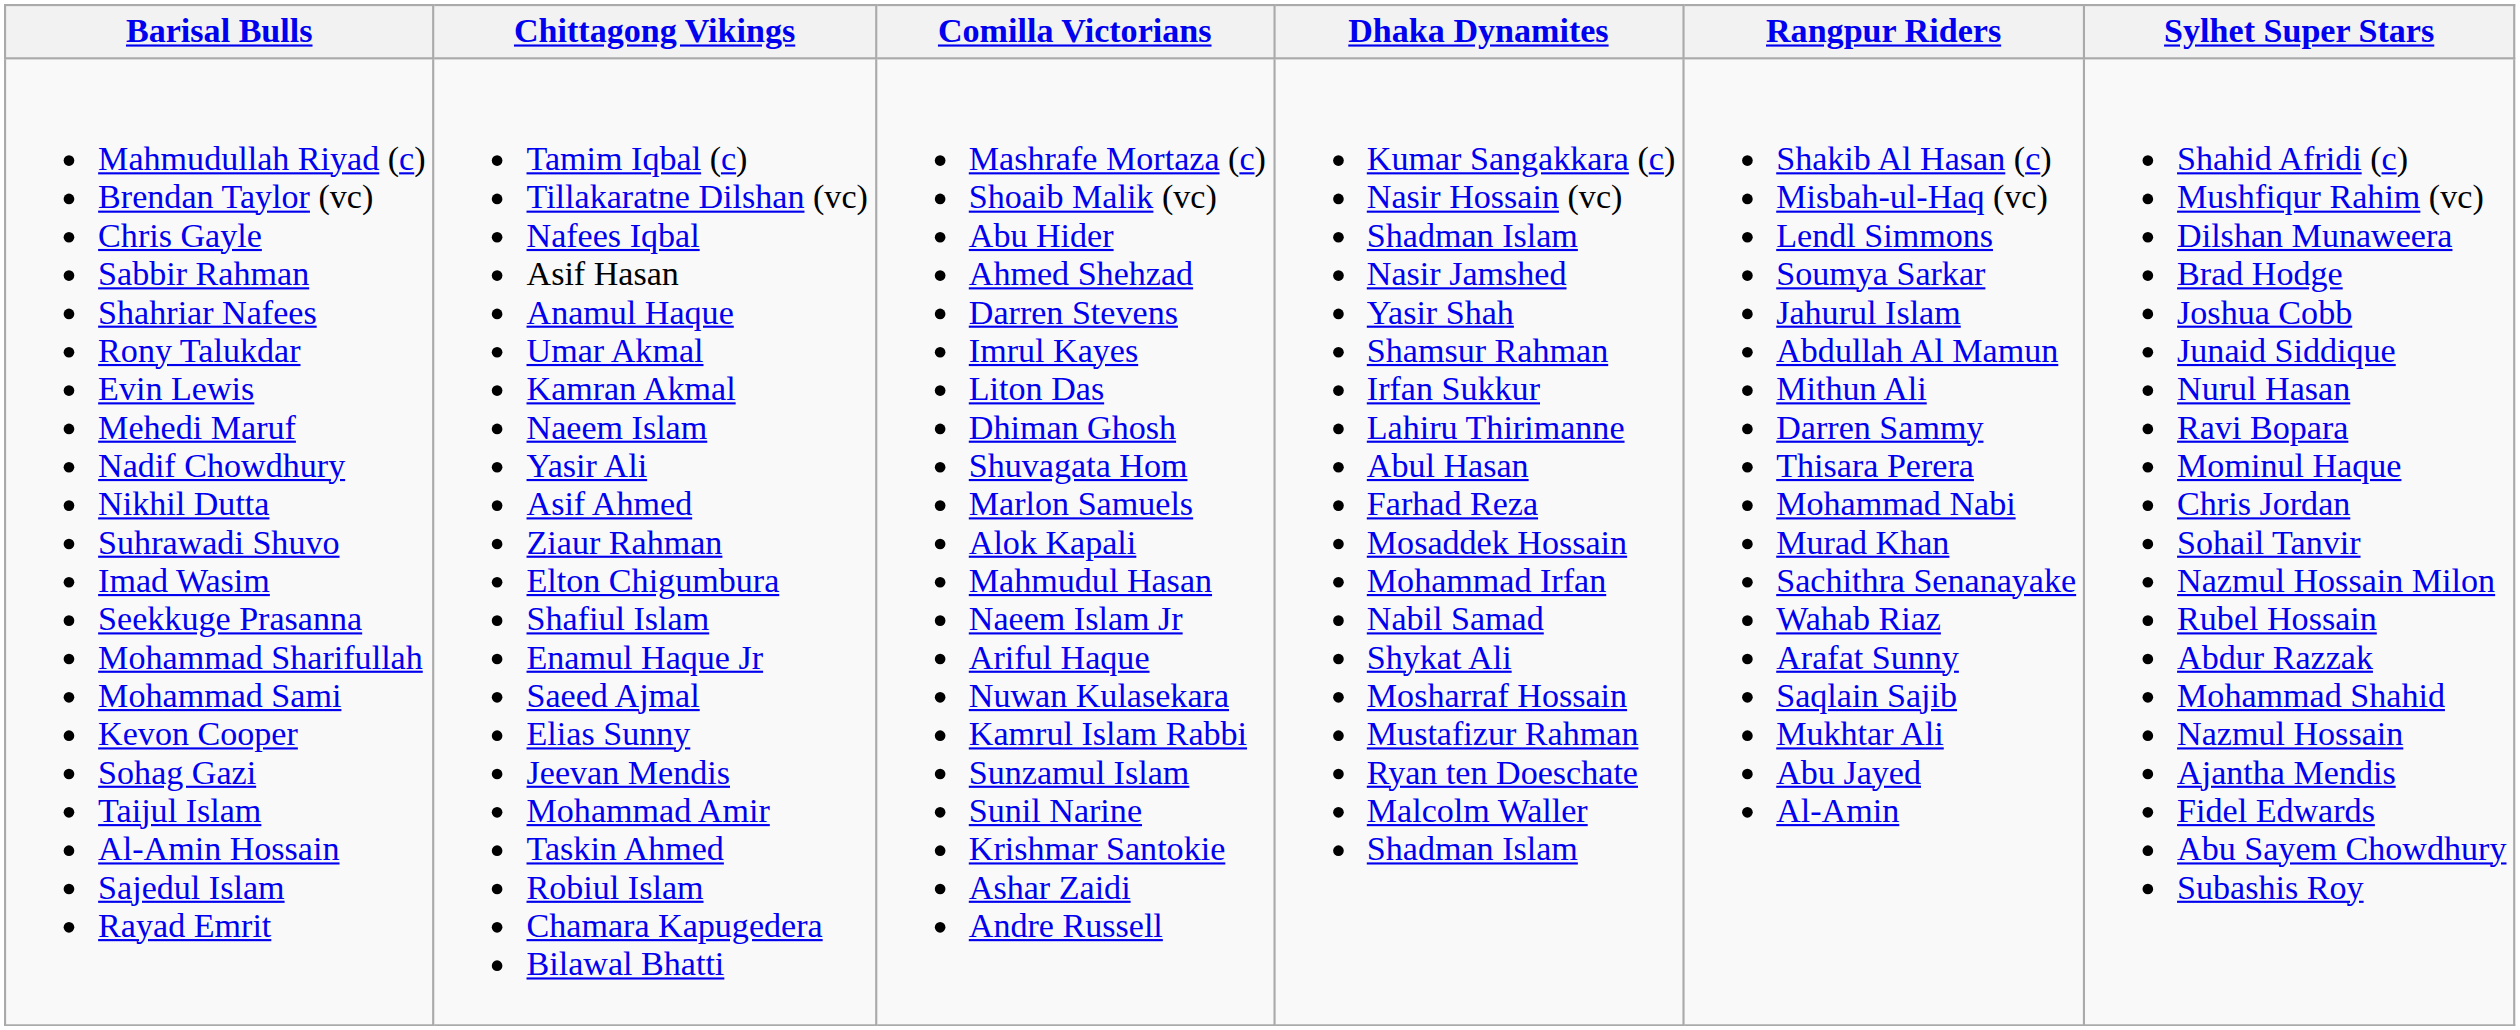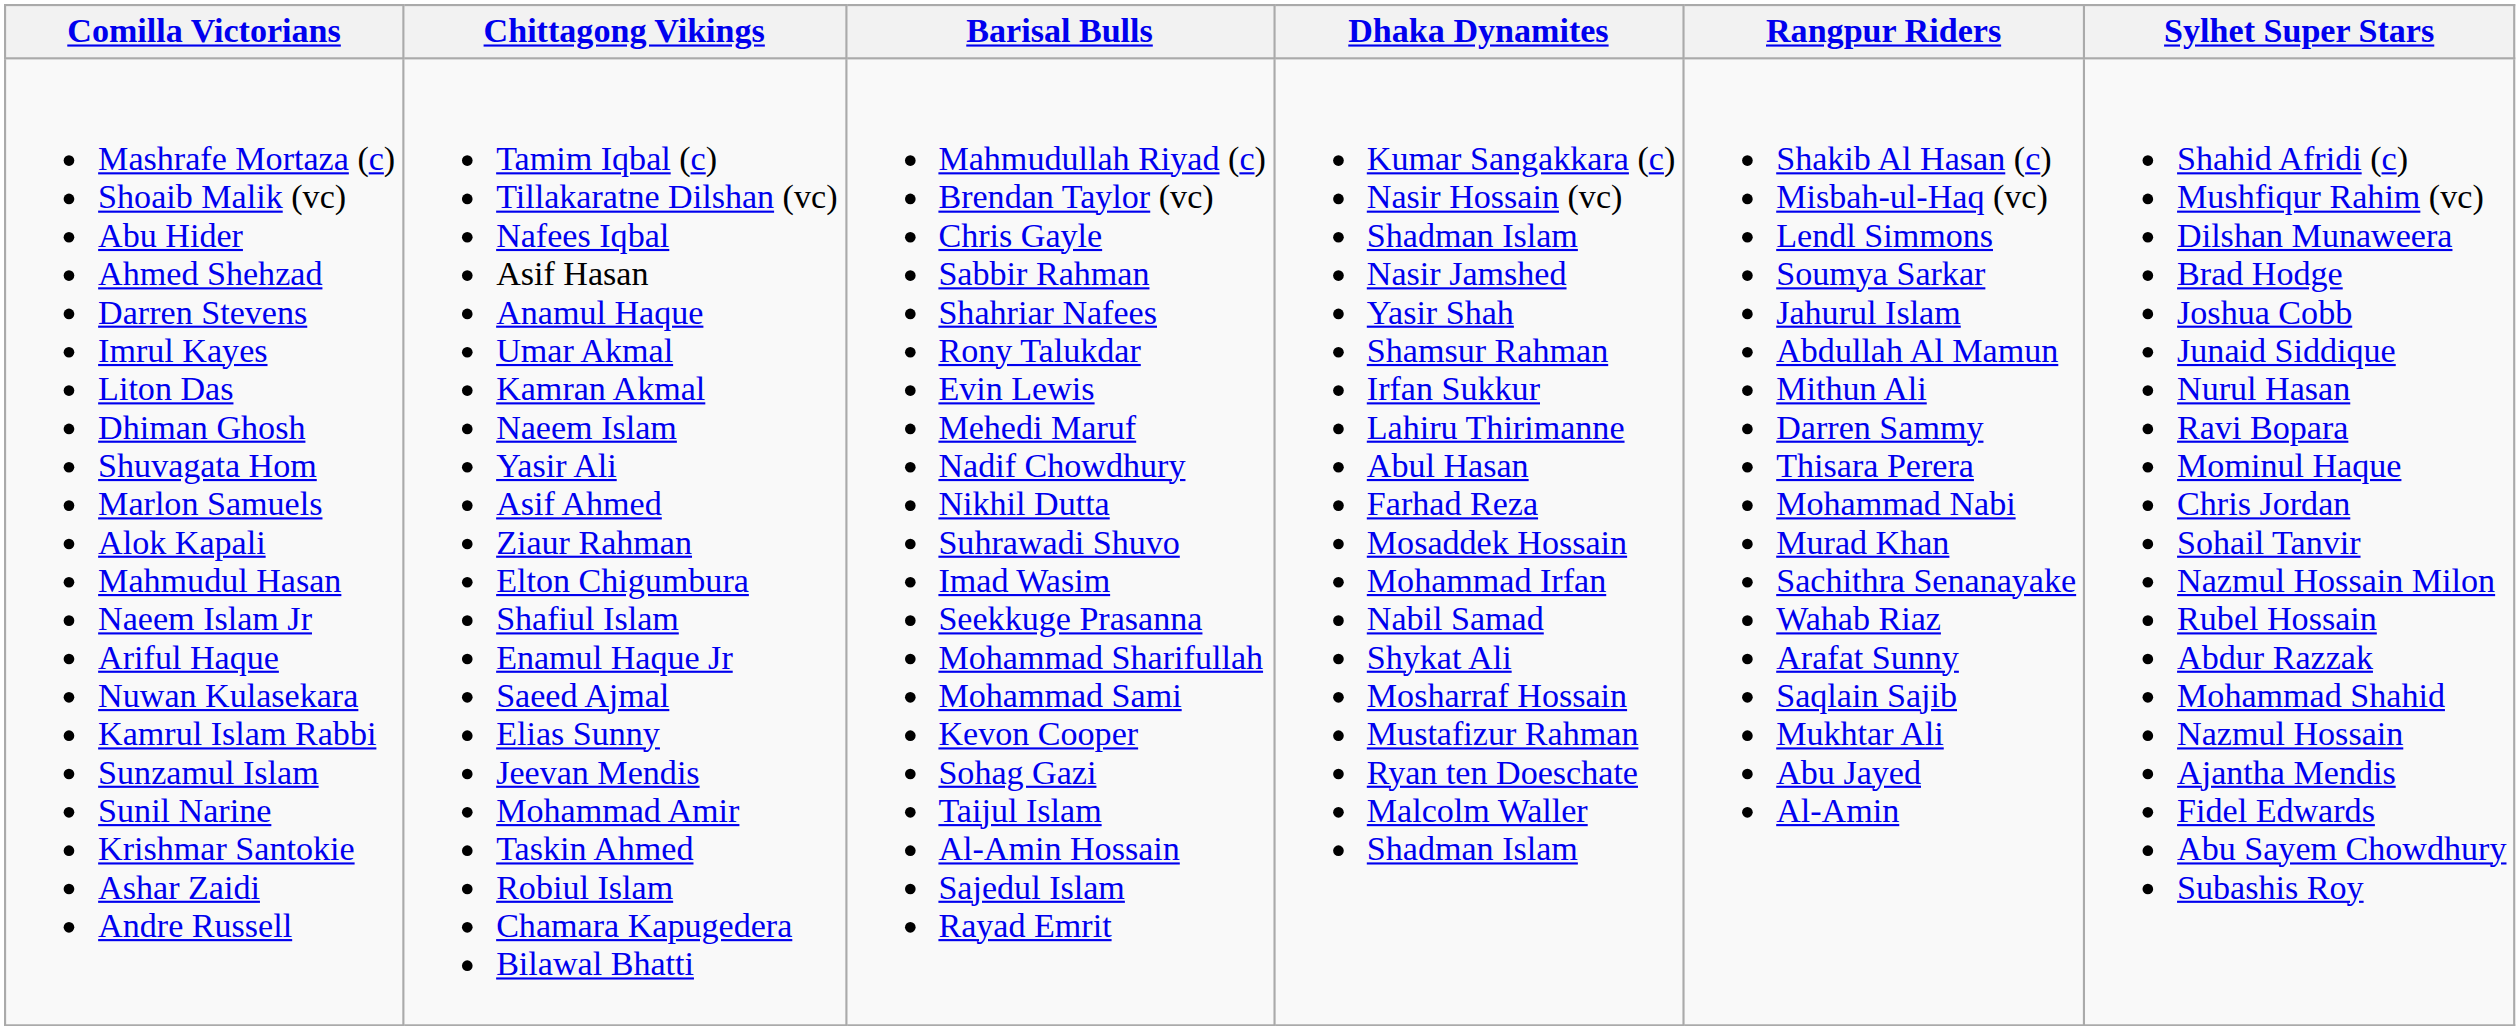columns swapped: (219, 31) <-> (1075, 31)
